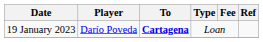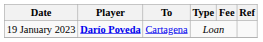(109, 29) normal -> (110, 29) bold
(165, 29) bold -> (167, 29) normal
